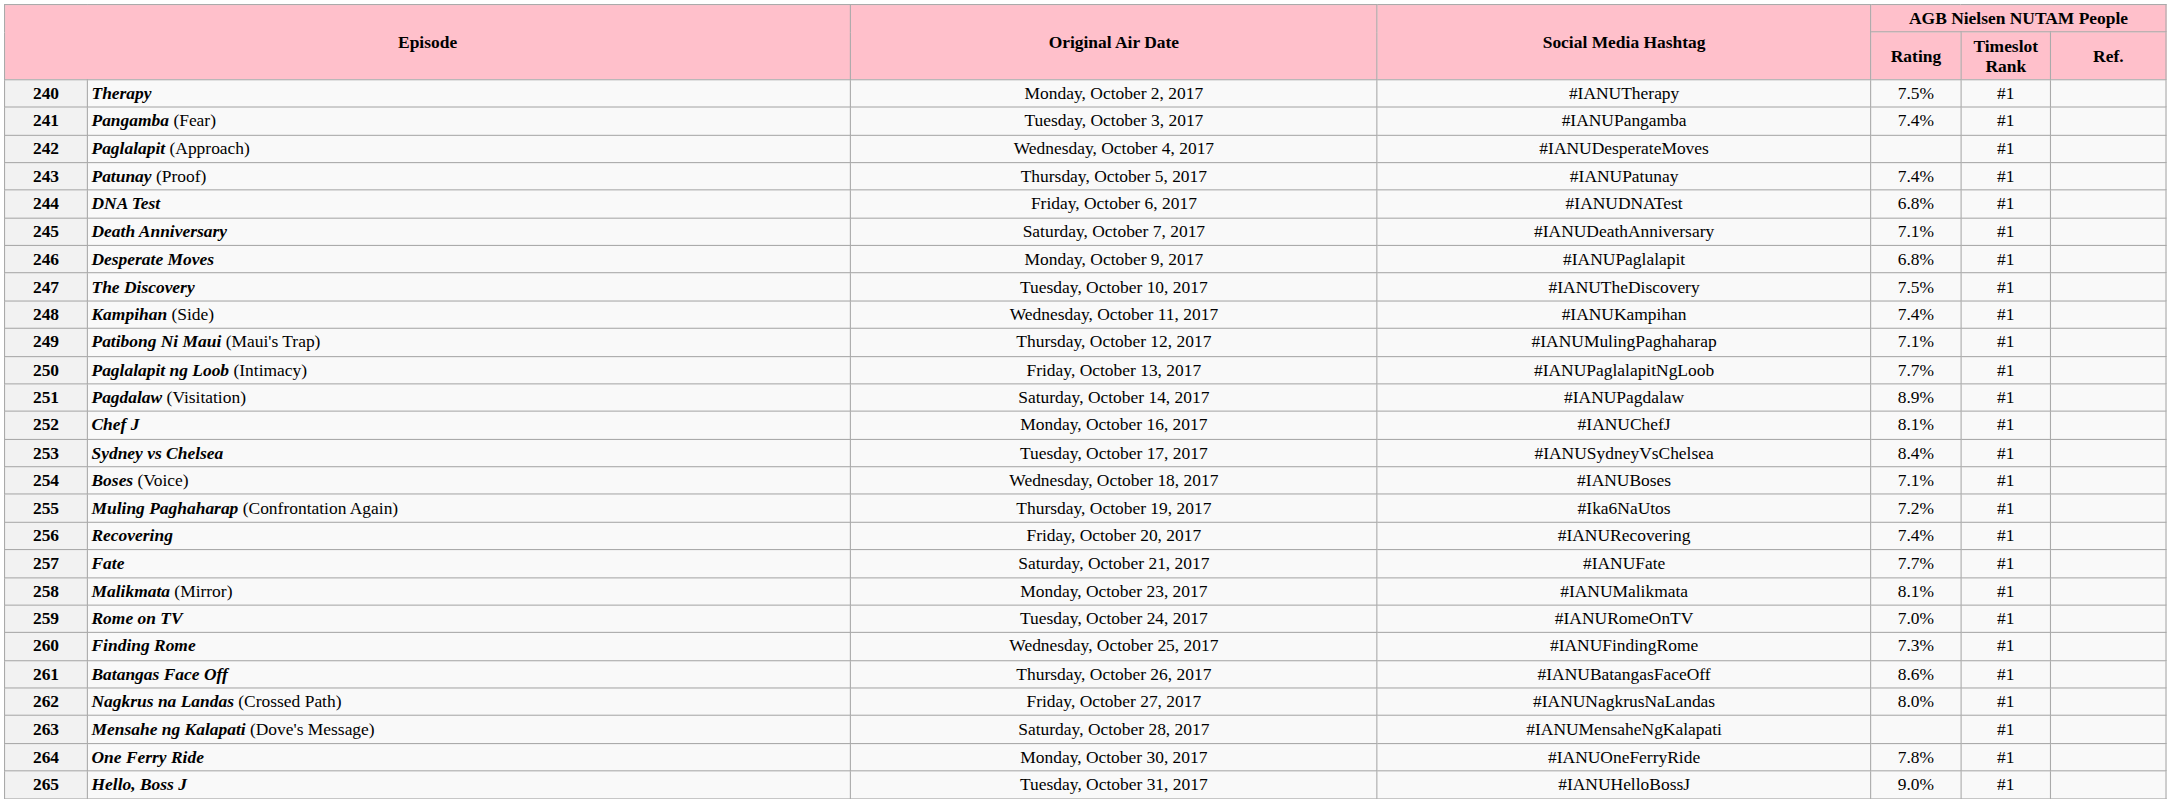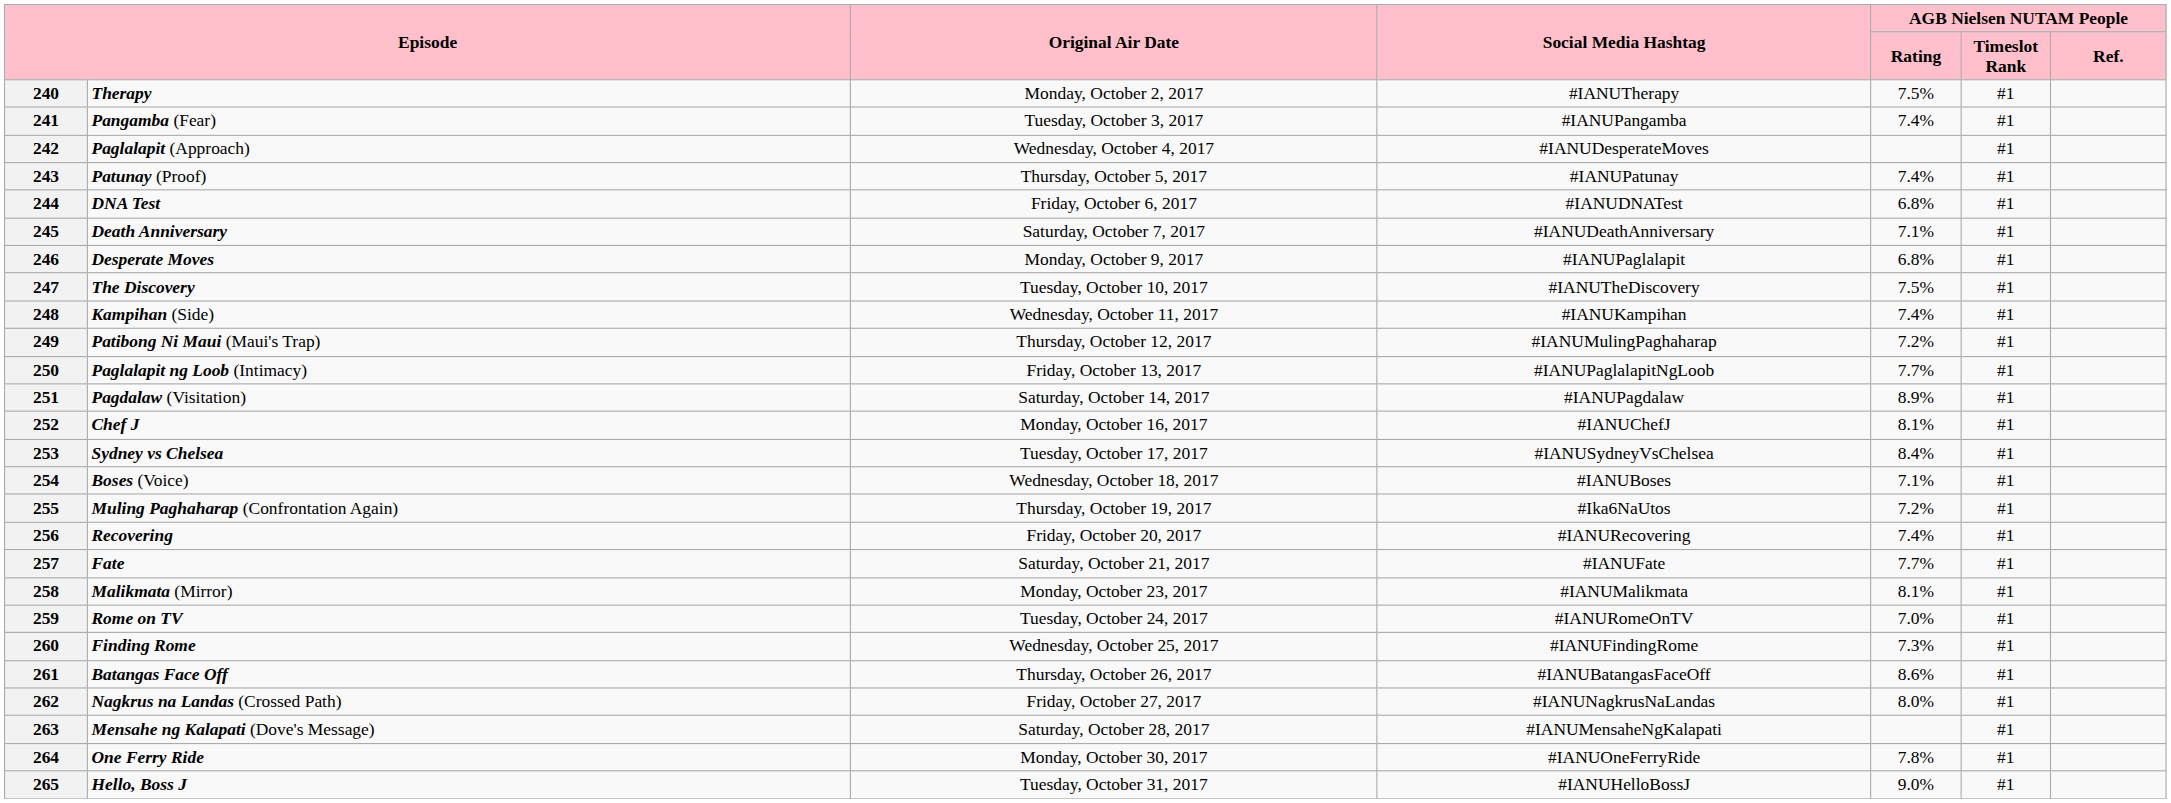(1916, 342) 7.1% -> (1916, 342) 7.2%
